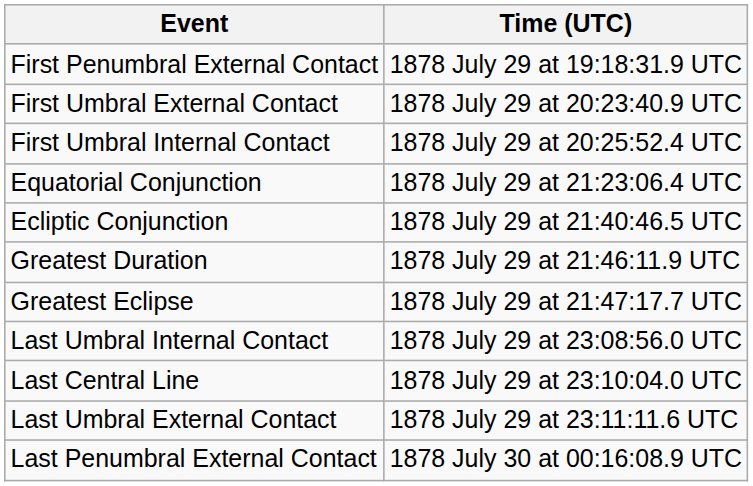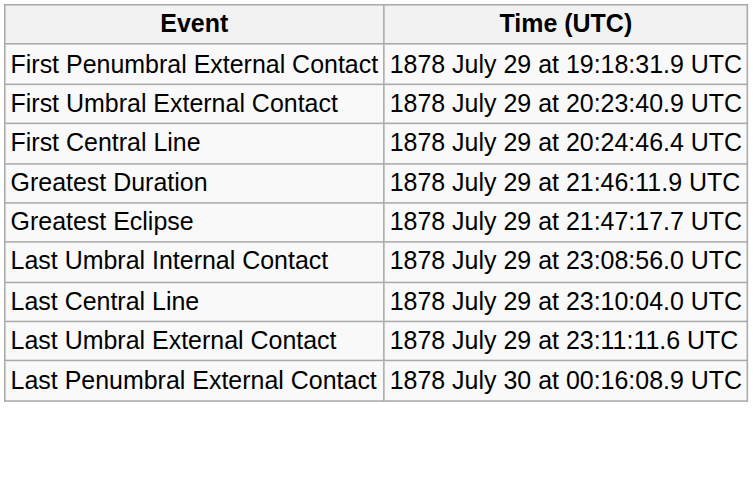+ row: (106, 143)
- row: (170, 143)
- row: (136, 182)
- row: (119, 222)
